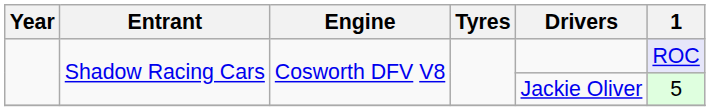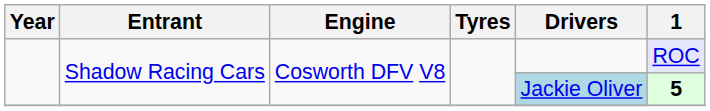(581, 89) no background -> (581, 89) lightblue background
(676, 89) normal -> (676, 89) bold
